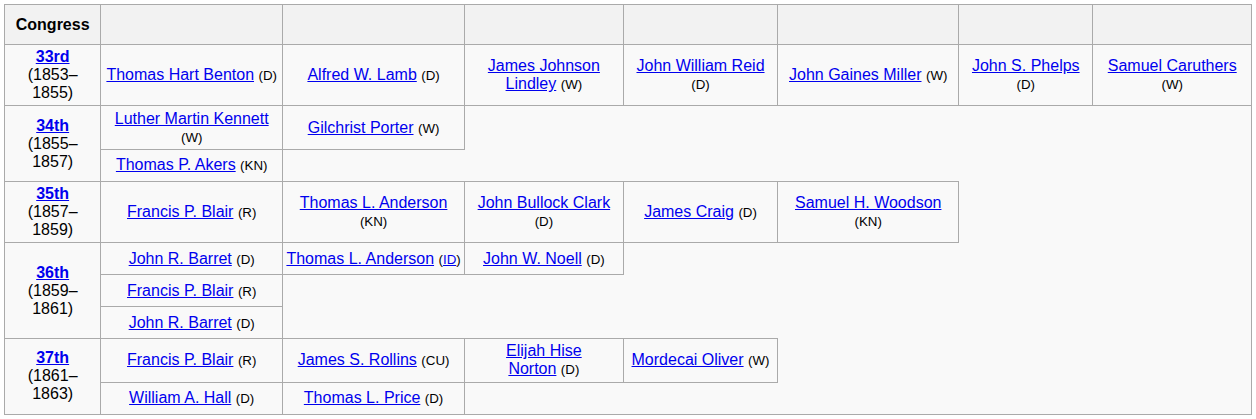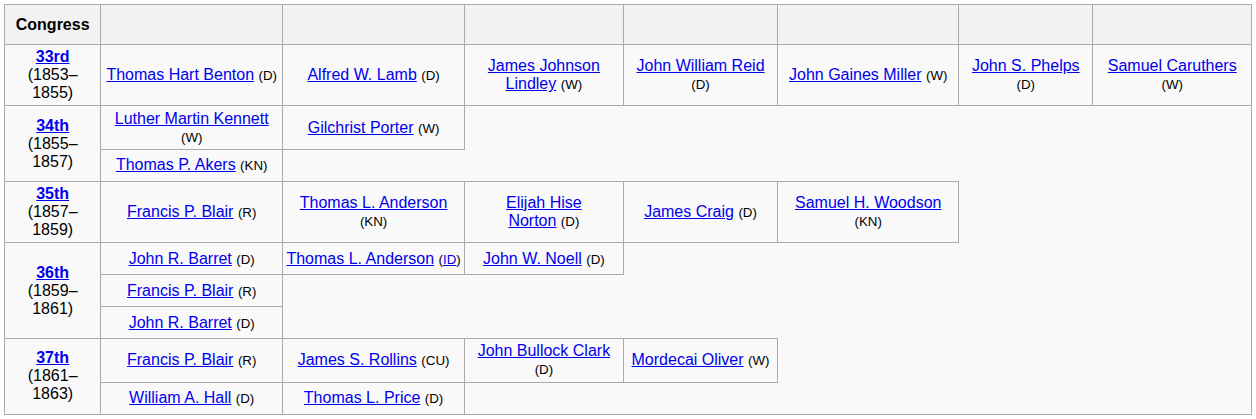(544, 211) John Bullock Clark (D) -> (544, 211) Elijah Hise Norton (D)
(544, 360) Elijah Hise Norton (D) -> (544, 360) John Bullock Clark (D)
